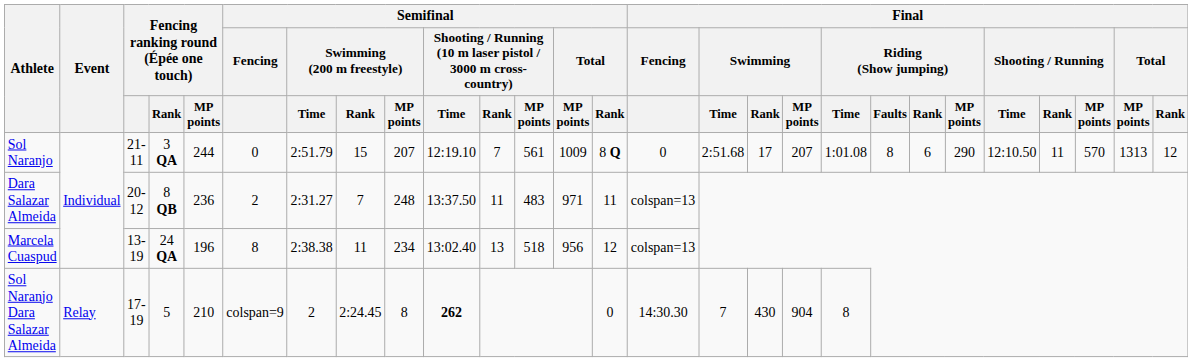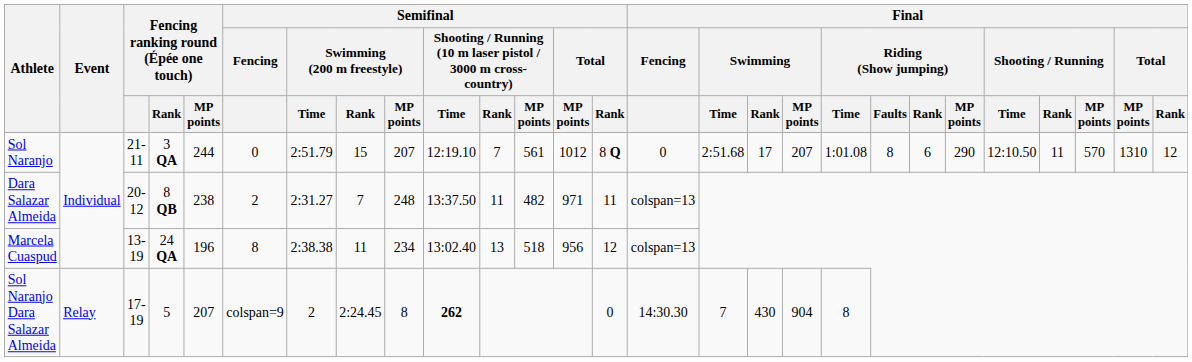(573, 153) 1009 -> (573, 153) 1012
(1133, 153) 1313 -> (1133, 153) 1310
(204, 200) 236 -> (204, 200) 238
(534, 200) 483 -> (534, 200) 482
(204, 312) 210 -> (204, 312) 207
